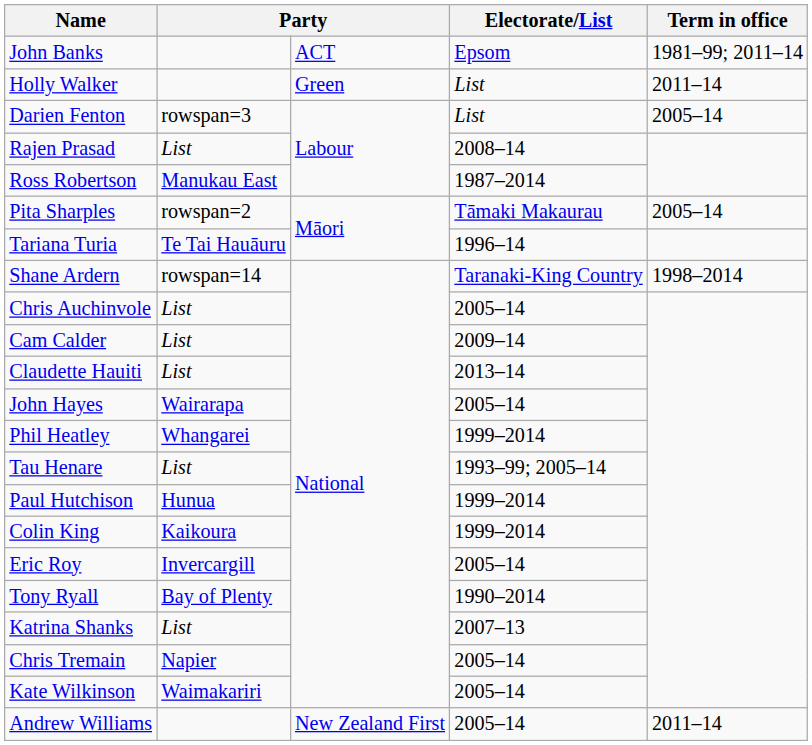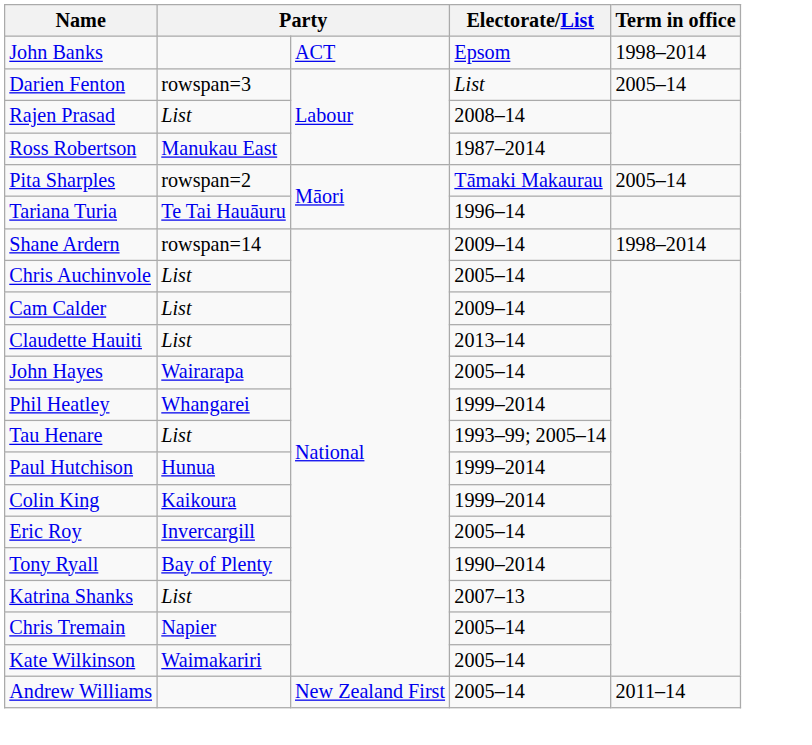(728, 52) 1981–99; 2011–14 -> (661, 52) 1998–2014
- row: (63, 84)
(549, 276) Taranaki-King Country -> (490, 244) 2009–14
